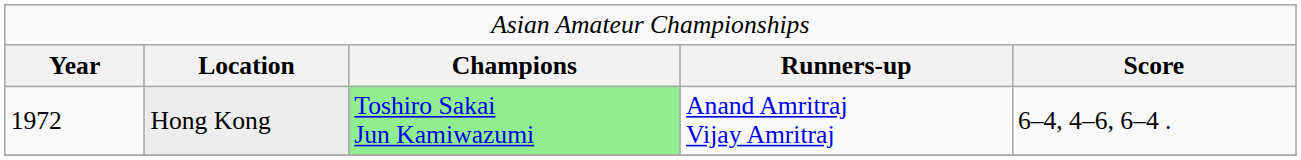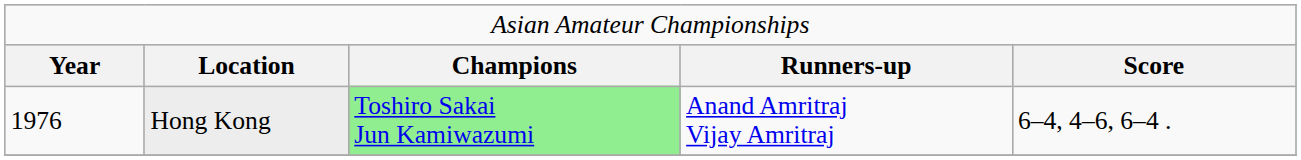(36, 120) 1972 -> (36, 120) 1976
